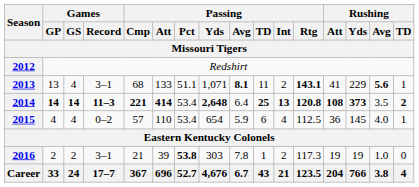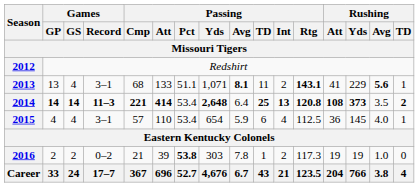(104, 119) 0–2 -> (104, 119) 3–1
(104, 155) 3–1 -> (104, 155) 0–2
